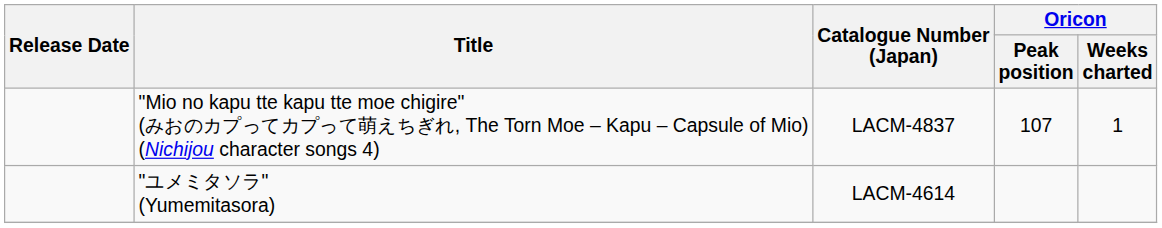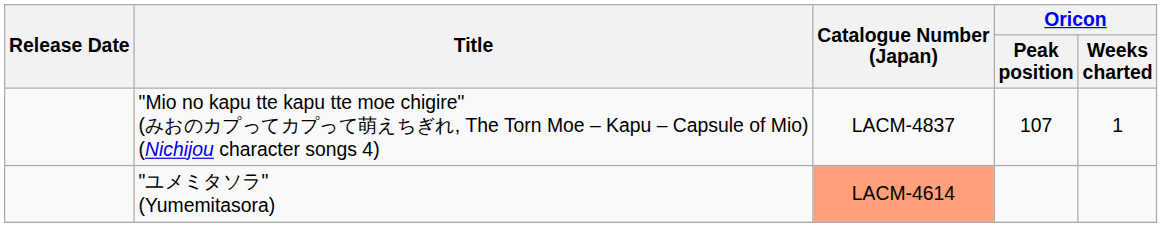(903, 193) no background -> (903, 193) lightsalmon background
